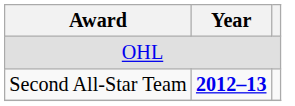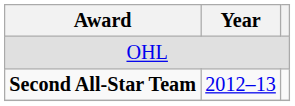(98, 84) normal -> (103, 84) bold
(231, 84) bold -> (241, 84) normal
